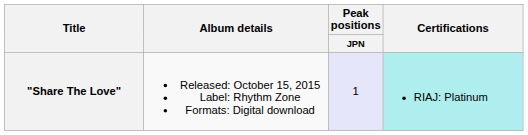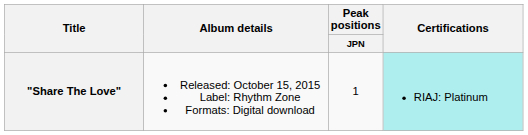(356, 91) lavender background -> (356, 91) no background
